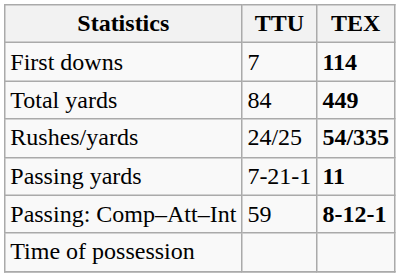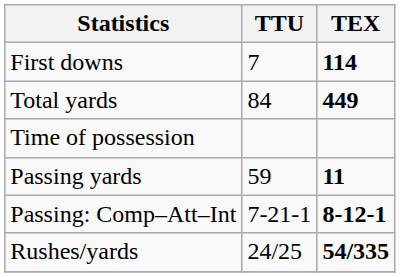rows swapped: (74, 137) <-> (103, 251)
(279, 175) 7-21-1 -> (259, 175) 59
(259, 213) 59 -> (279, 213) 7-21-1
